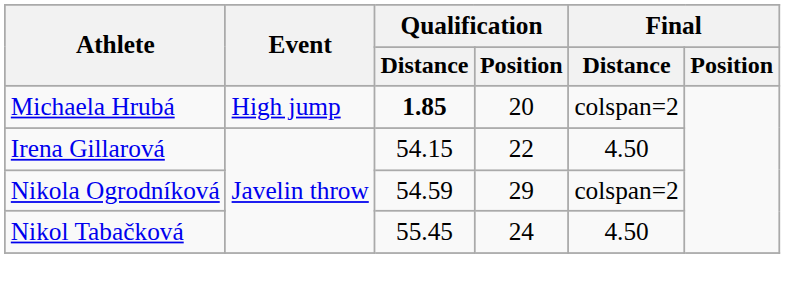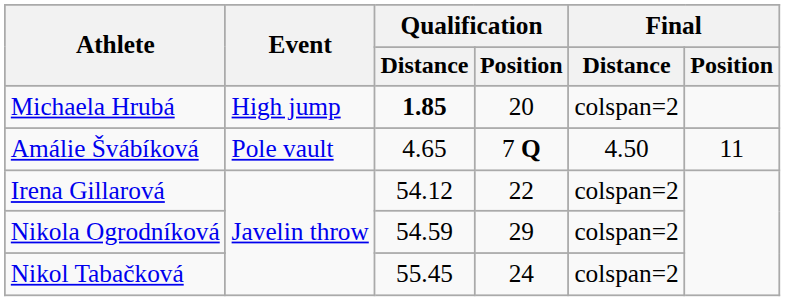+ row: (105, 148)
(424, 148) 54.15 -> (424, 190) 54.12
(627, 148) 4.50 -> (627, 190) colspan=2
(627, 232) 4.50 -> (627, 274) colspan=2
